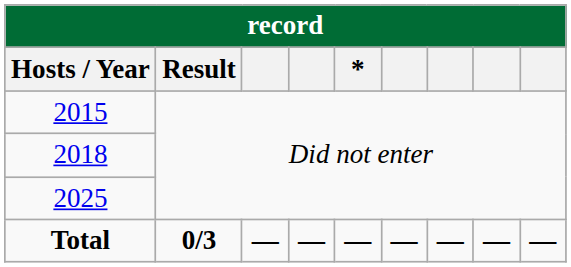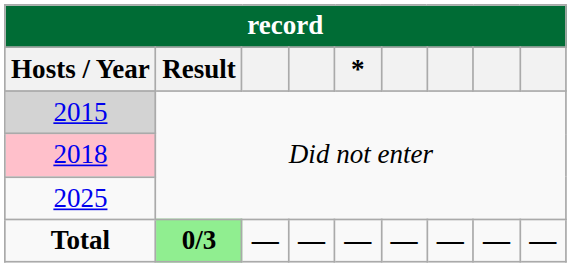(80, 111) no background -> (80, 111) lightgrey background
(80, 154) no background -> (80, 154) pink background
(199, 240) no background -> (199, 240) lightgreen background
